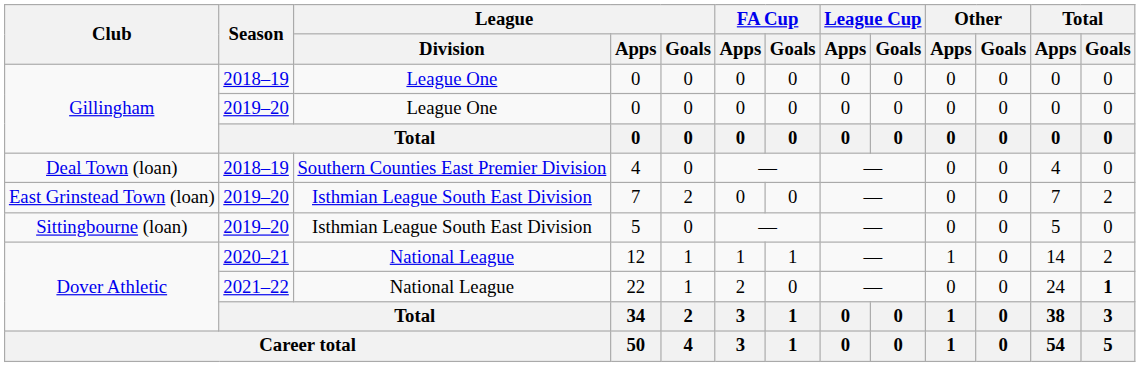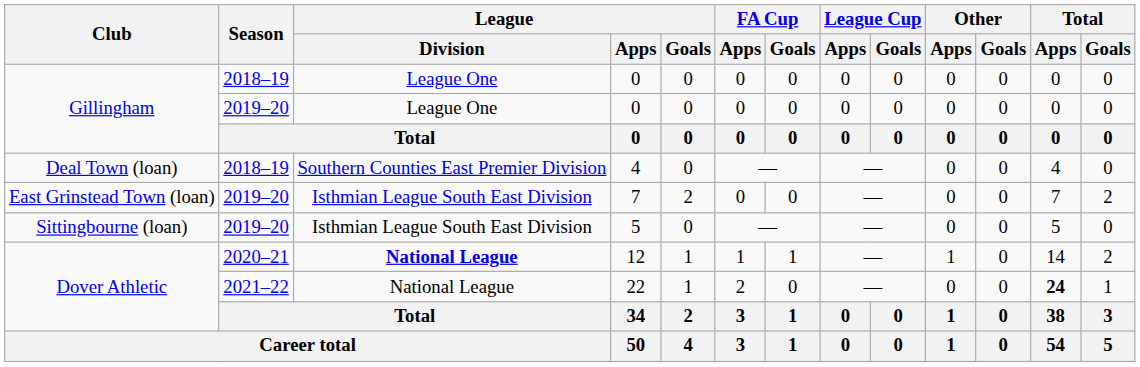(452, 256) normal -> (452, 256) bold
(1056, 286) normal -> (1056, 286) bold
(1108, 286) bold -> (1108, 286) normal
